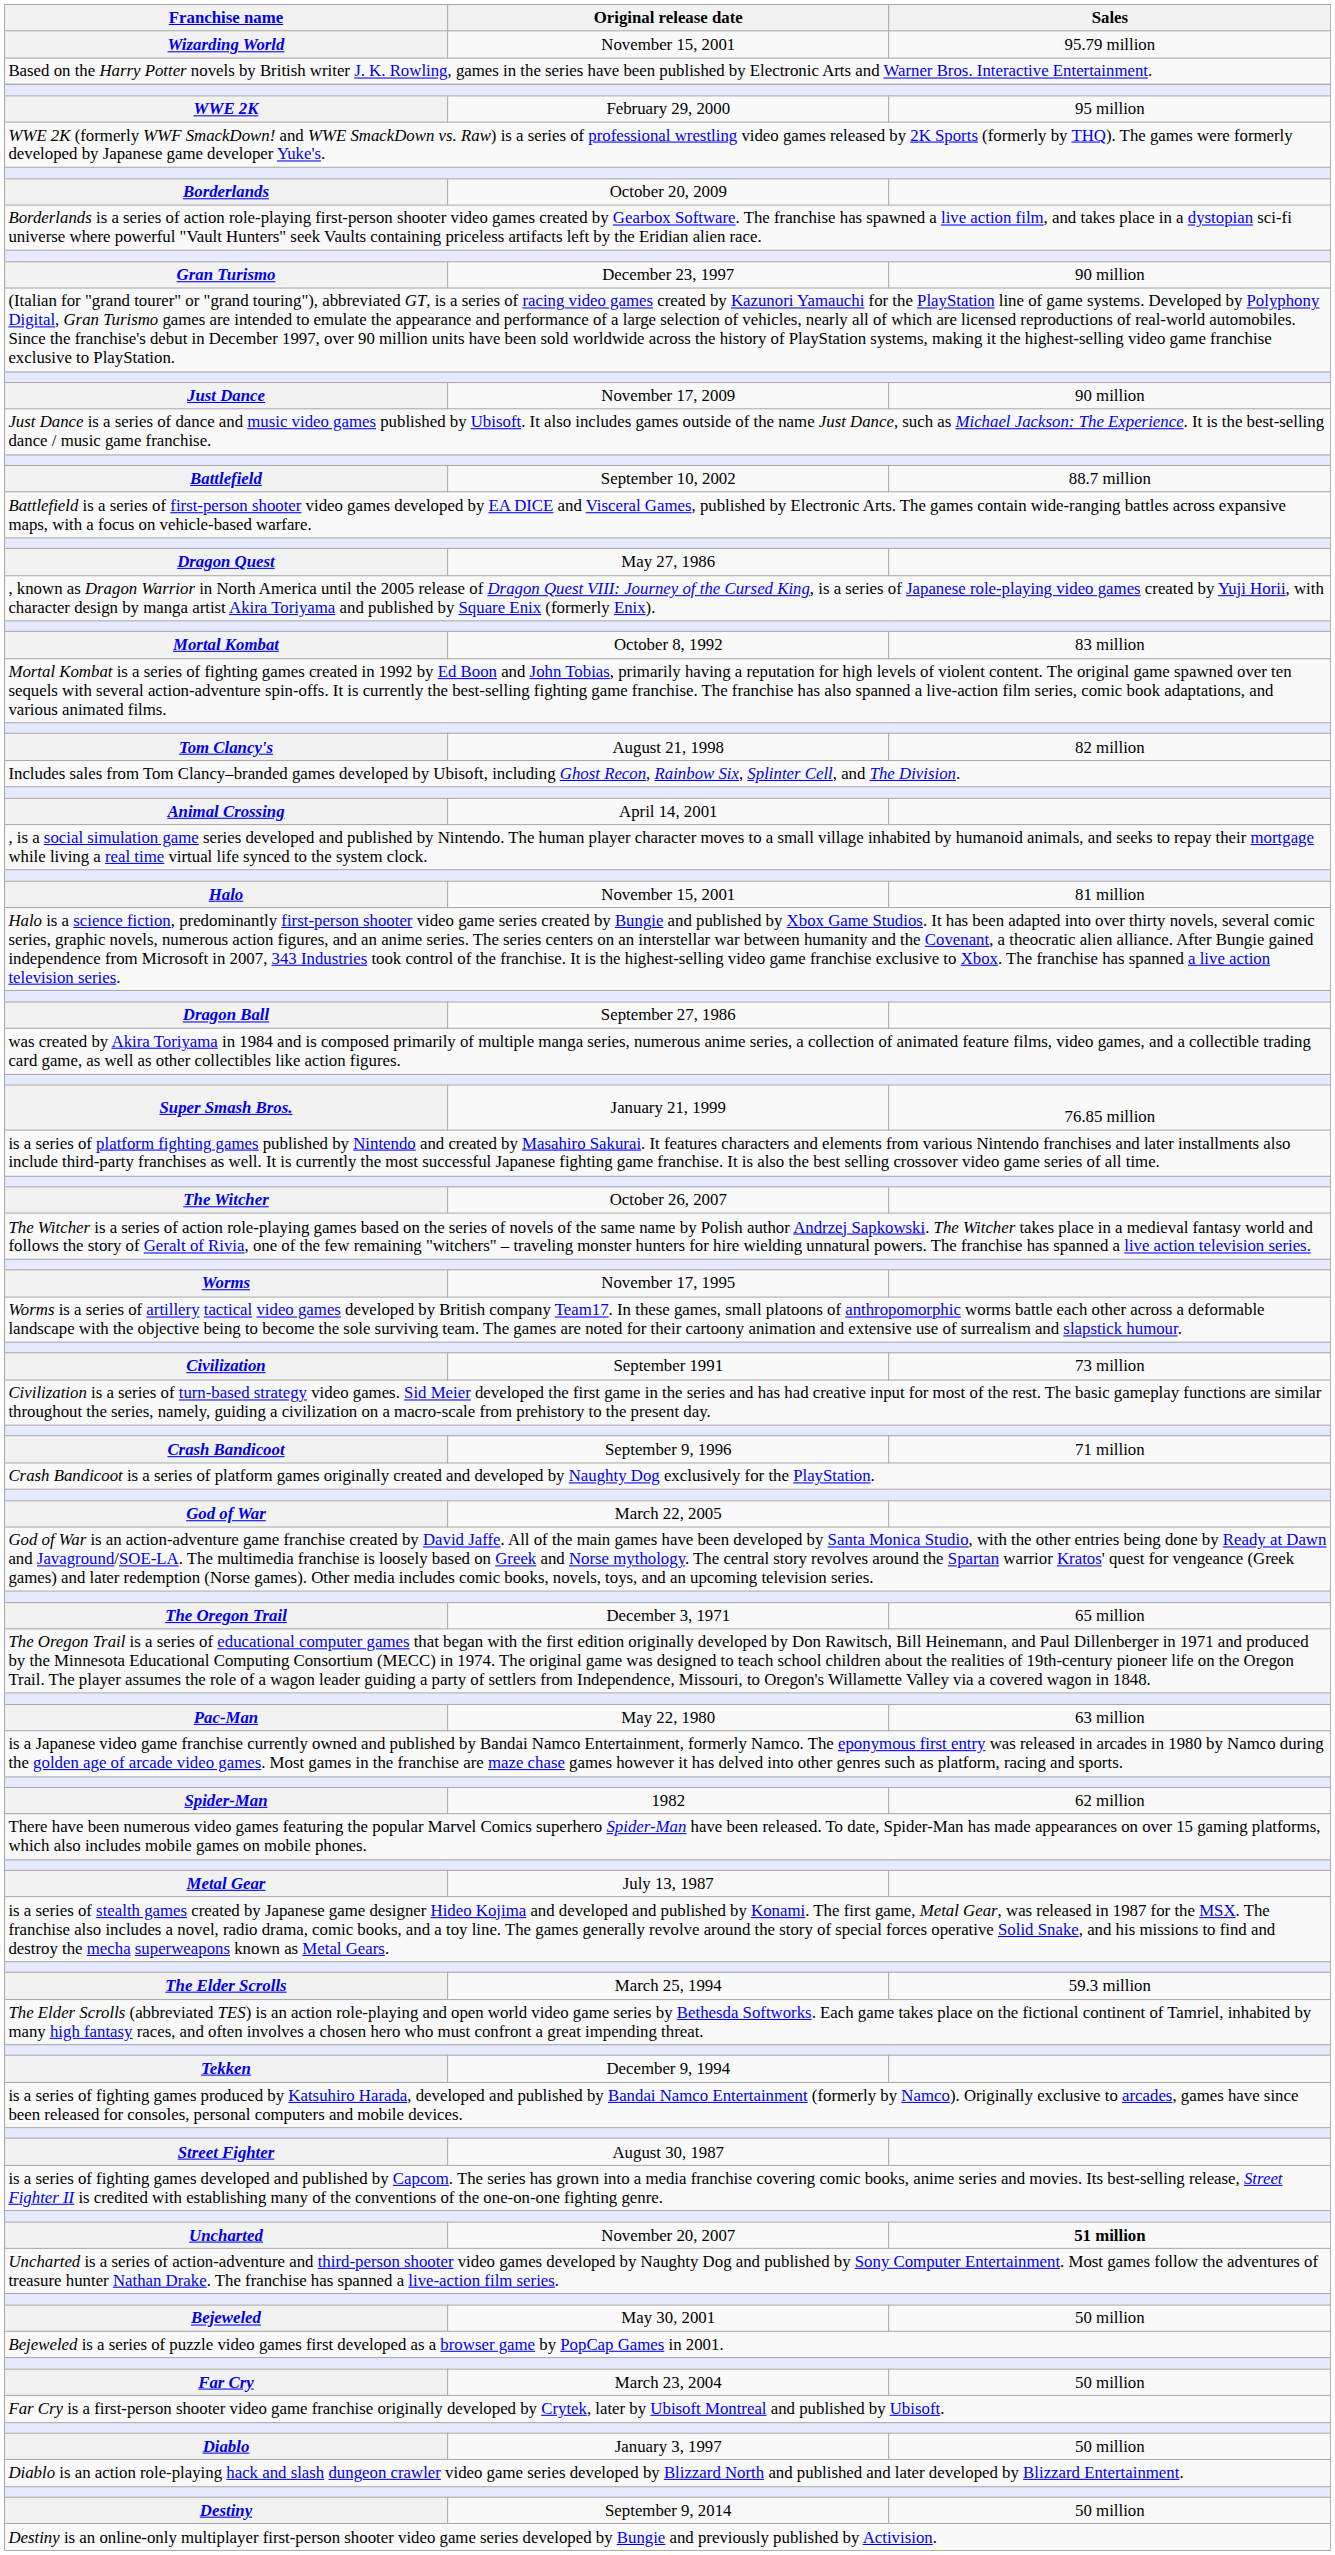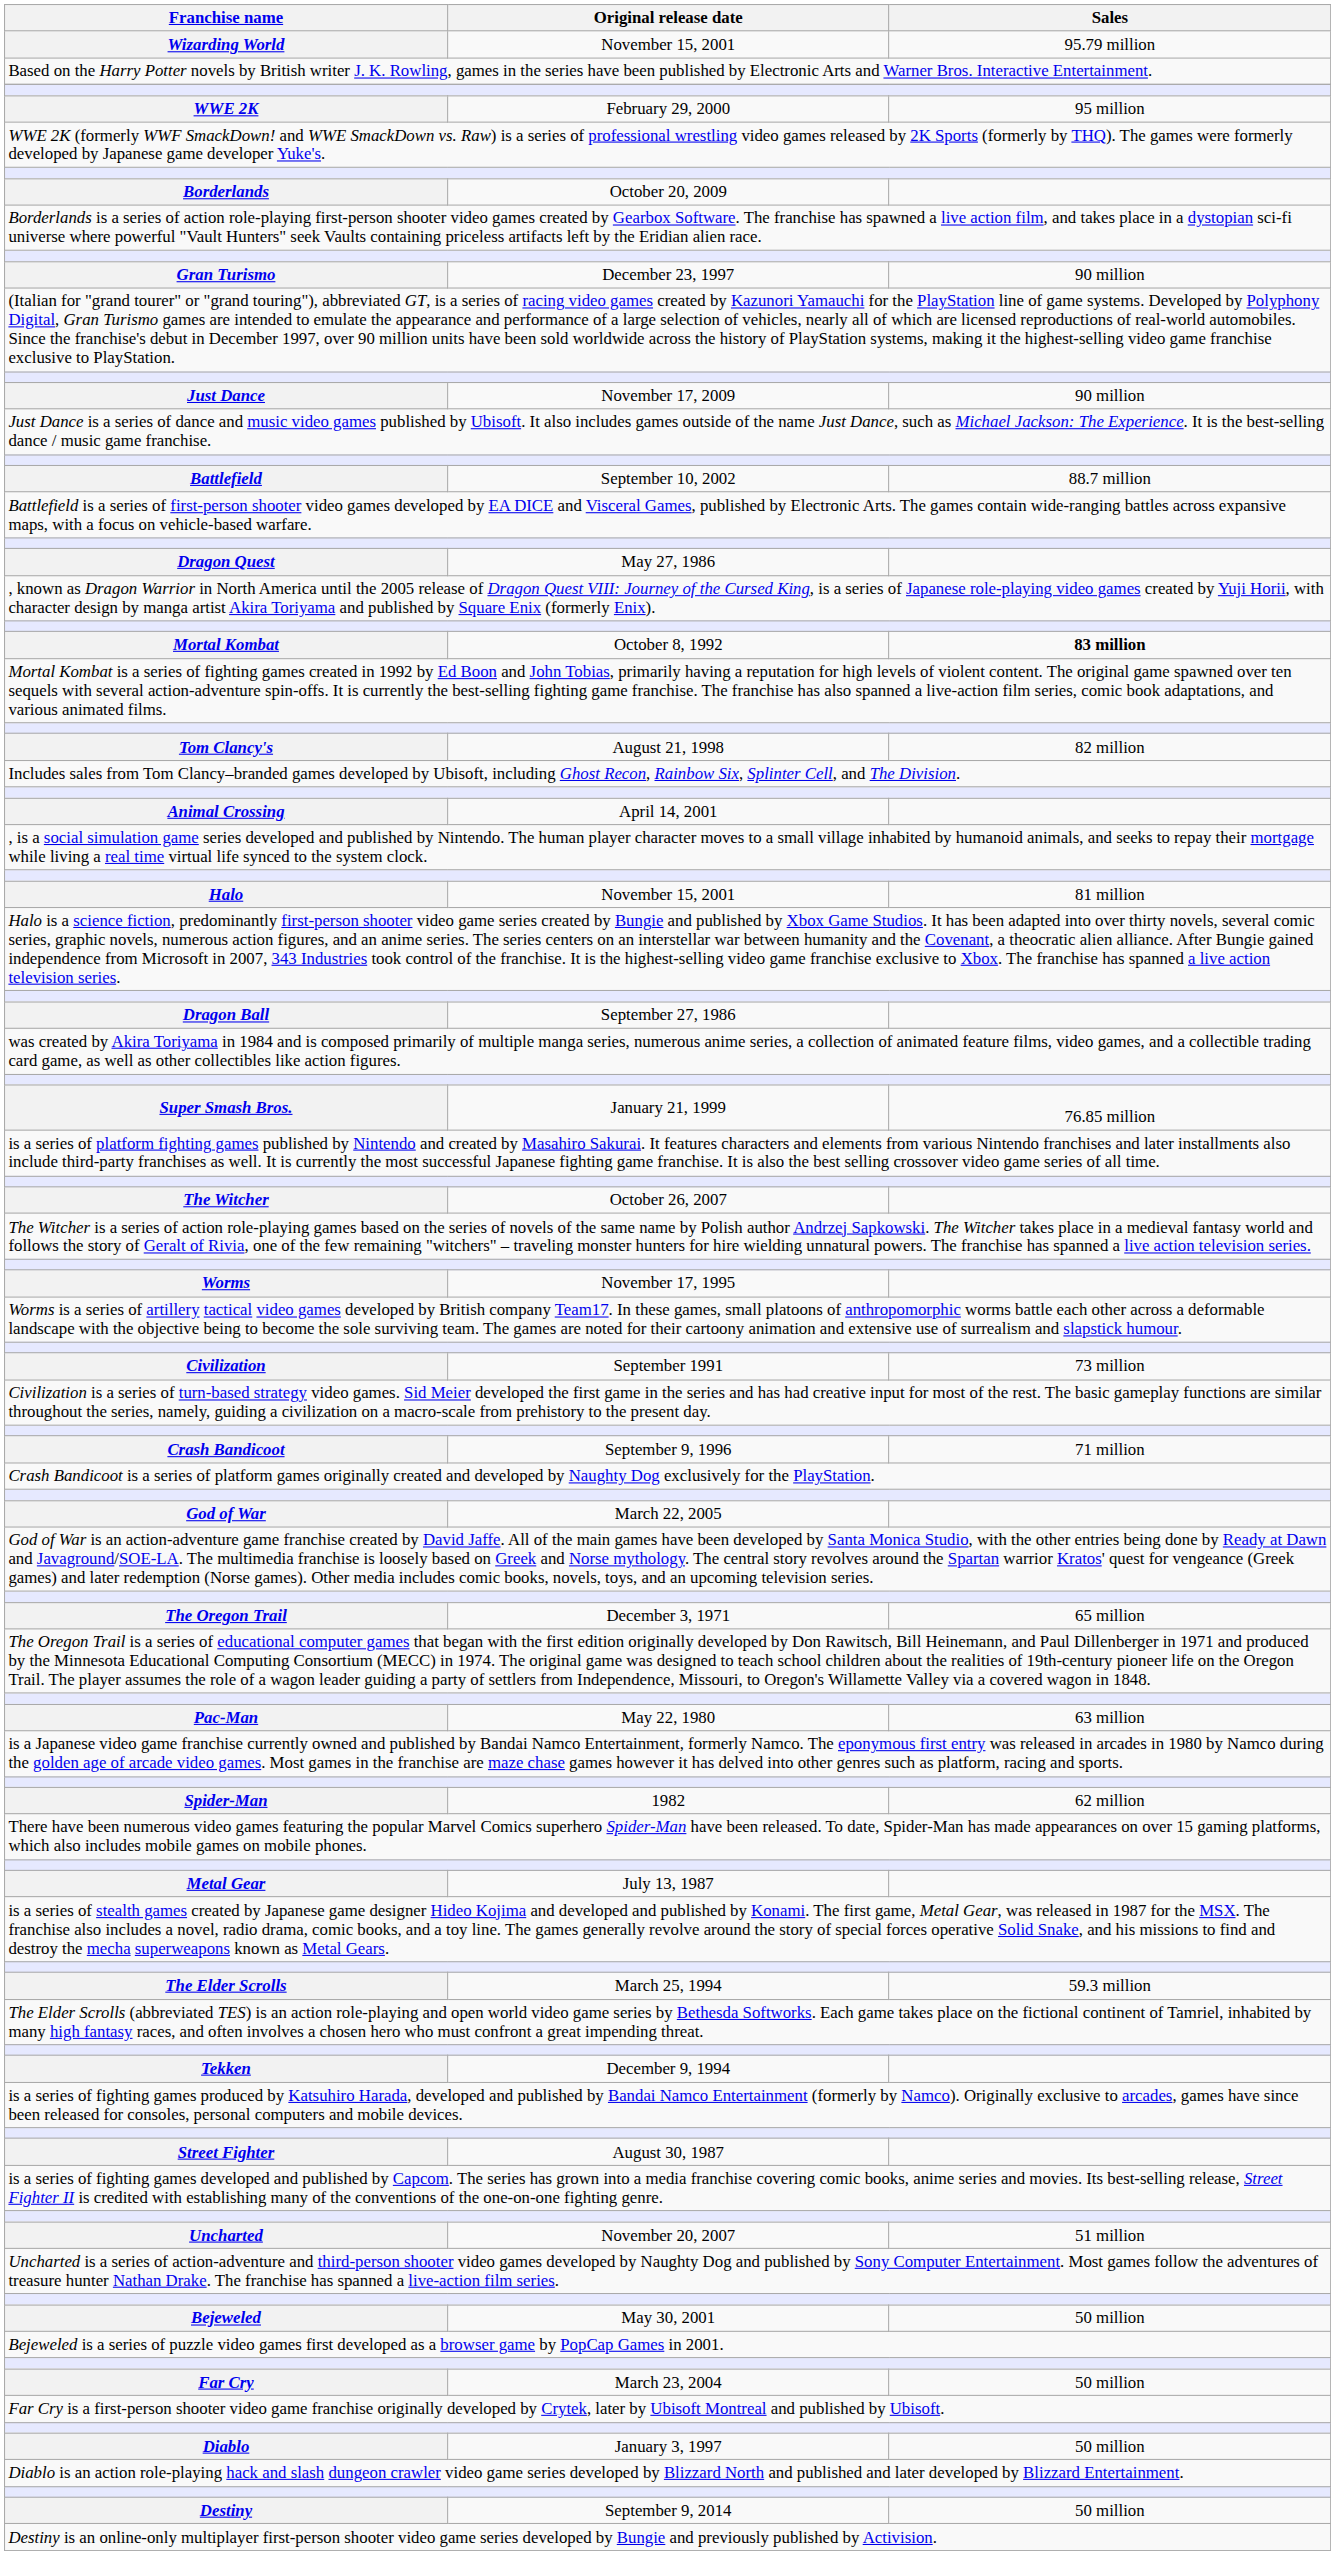(1110, 644) normal -> (1110, 644) bold
(1110, 2234) bold -> (1110, 2234) normal
